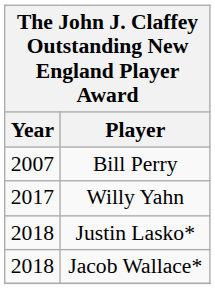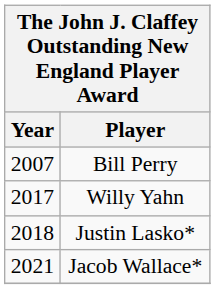(32, 266) 2018 -> (32, 266) 2021
